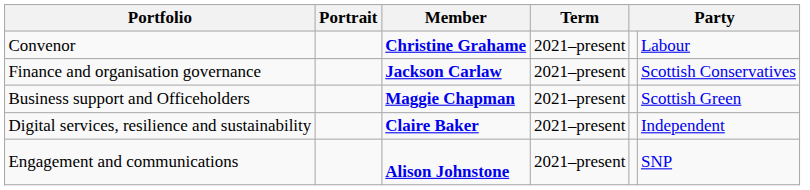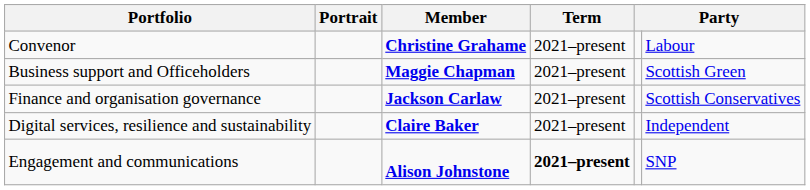rows swapped: (129, 98) <-> (135, 71)
(580, 161) normal -> (582, 161) bold
